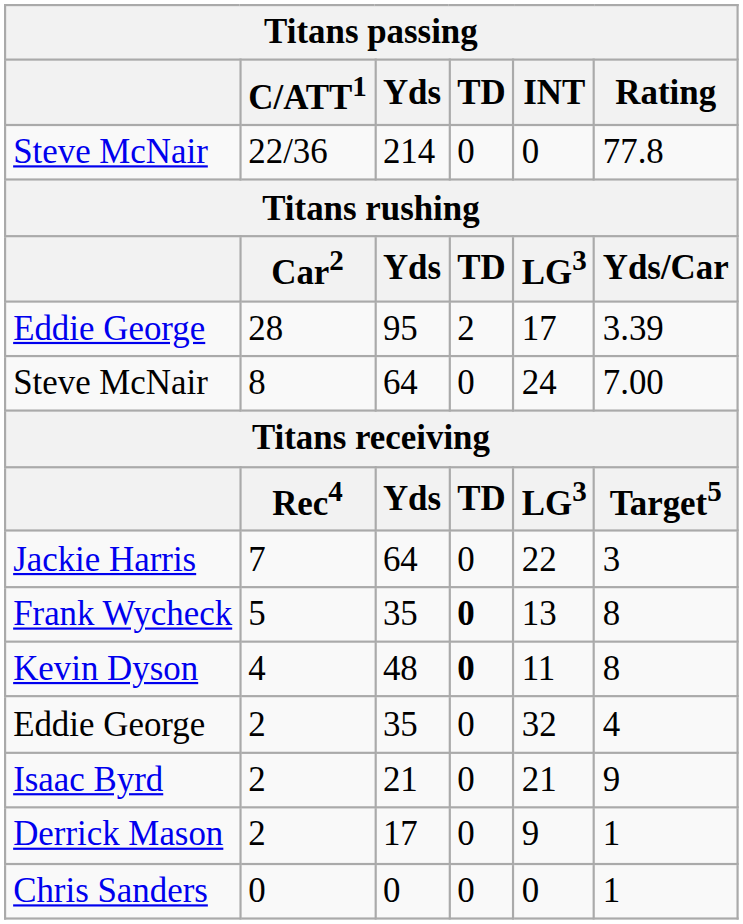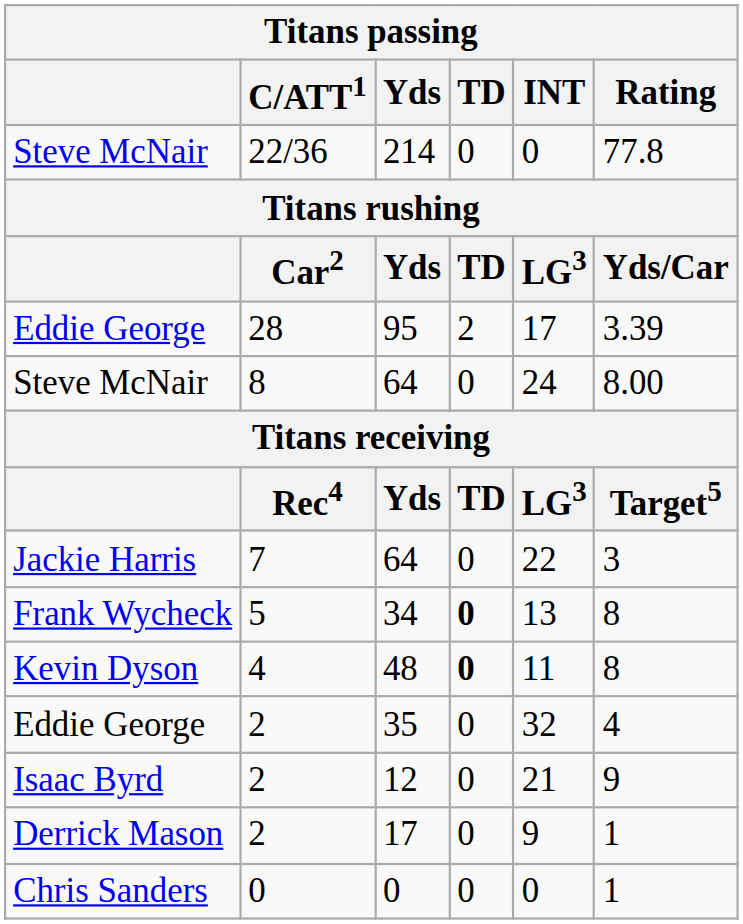(633, 382) 7.00 -> (633, 382) 8.00
(400, 613) 35 -> (400, 613) 34
(400, 779) 21 -> (400, 779) 12
